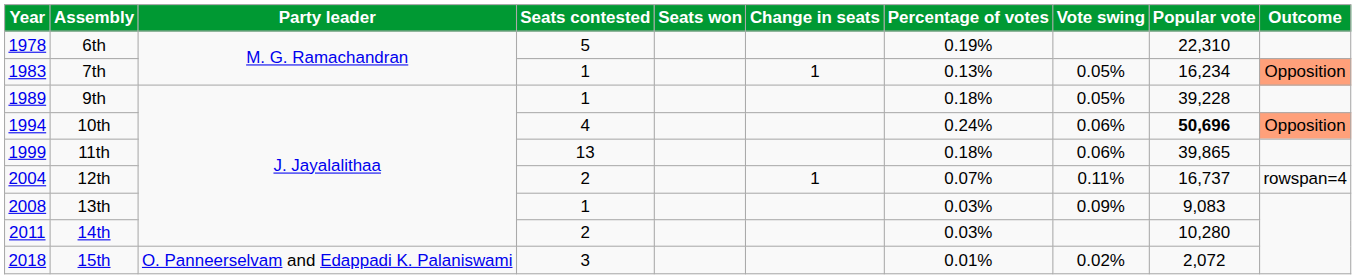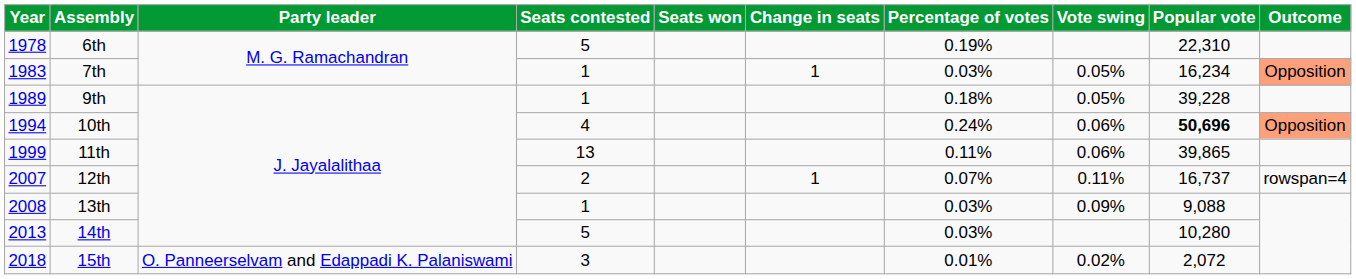(968, 71) 0.13% -> (968, 71) 0.03%
(968, 152) 0.18% -> (968, 152) 0.11%
(27, 179) 2004 -> (27, 179) 2007
(1204, 206) 9,083 -> (1204, 206) 9,088
(27, 233) 2011 -> (27, 233) 2013
(585, 233) 2 -> (585, 233) 5
